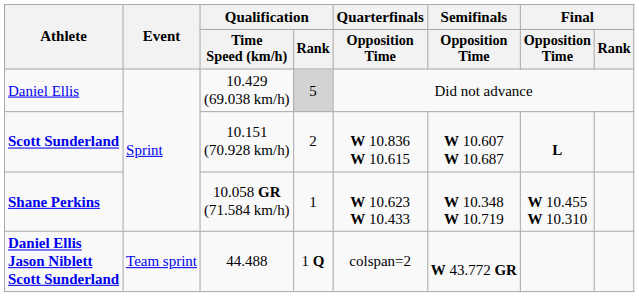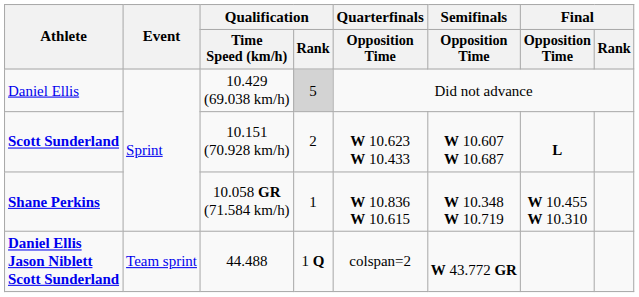(380, 150) W 10.836 W 10.615 -> (380, 150) W 10.623 W 10.433
(380, 210) W 10.623 W 10.433 -> (380, 210) W 10.836 W 10.615
